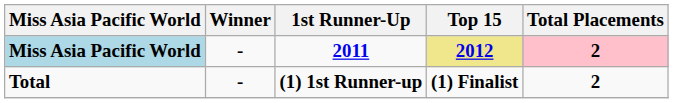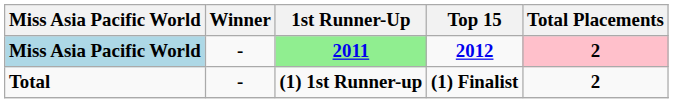(351, 51) no background -> (351, 51) lightgreen background
(475, 51) khaki background -> (475, 51) no background
